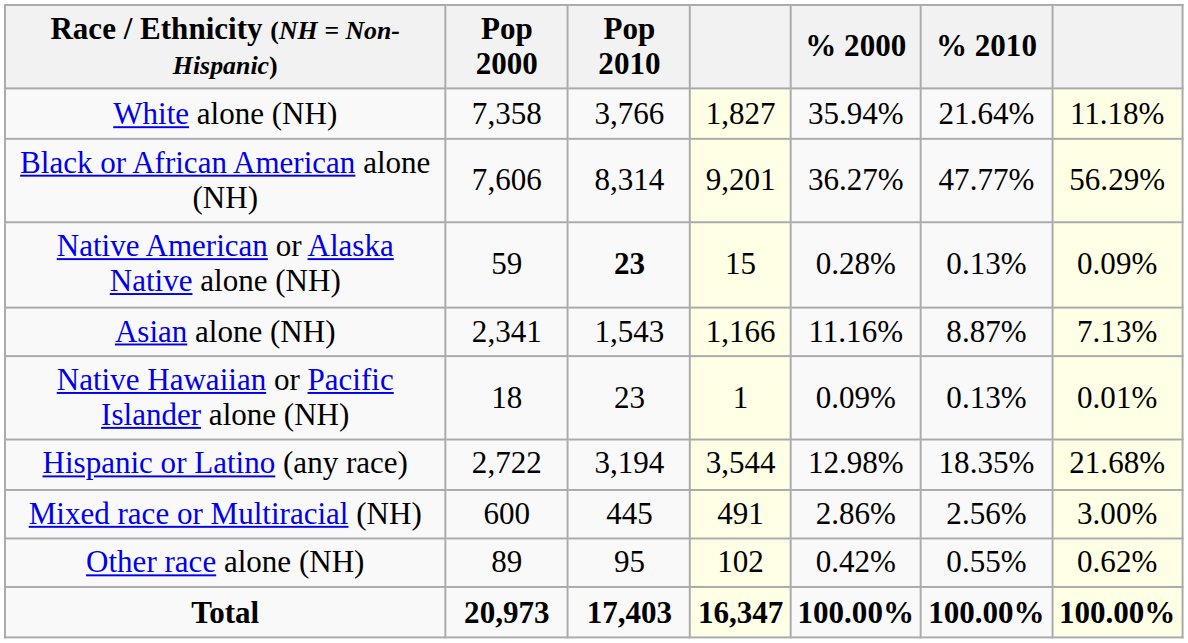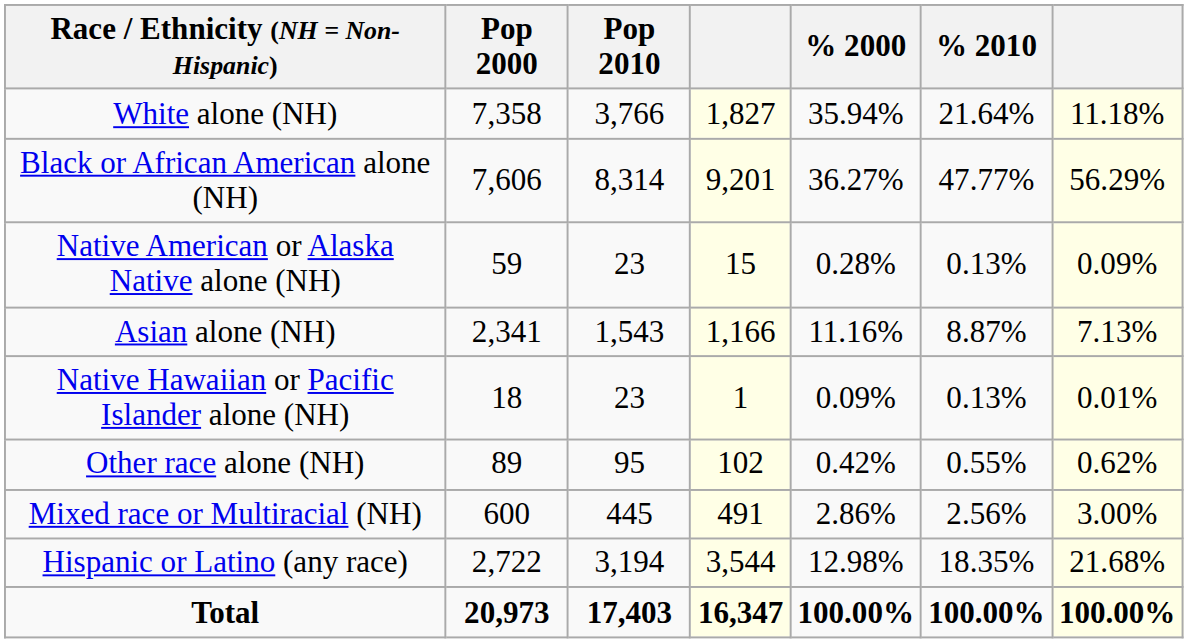(629, 264) bold -> (629, 264) normal
rows swapped: (225, 562) <-> (225, 464)
